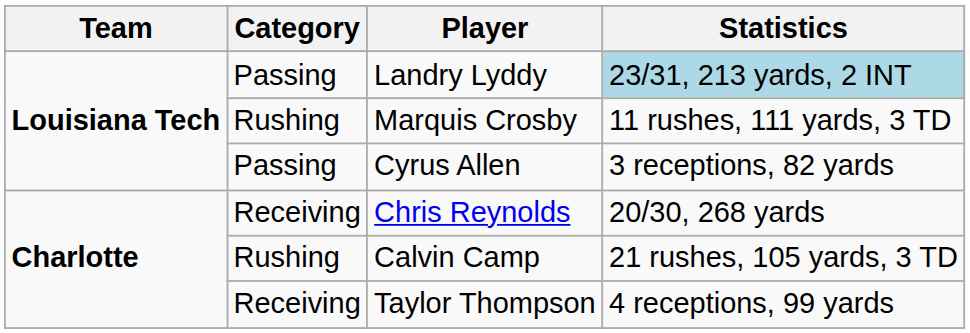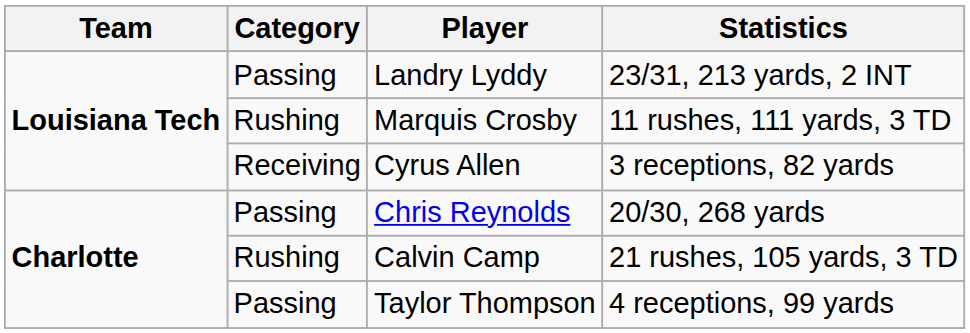(760, 74) lightblue background -> (760, 74) no background
(285, 166) Passing -> (297, 166) Receiving
(297, 212) Receiving -> (285, 212) Passing
(297, 303) Receiving -> (285, 303) Passing
